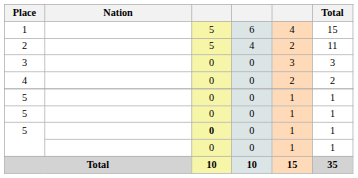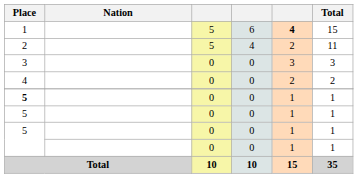(292, 30) normal -> (292, 30) bold
(24, 97) normal -> (24, 97) bold
(212, 131) bold -> (212, 131) normal
